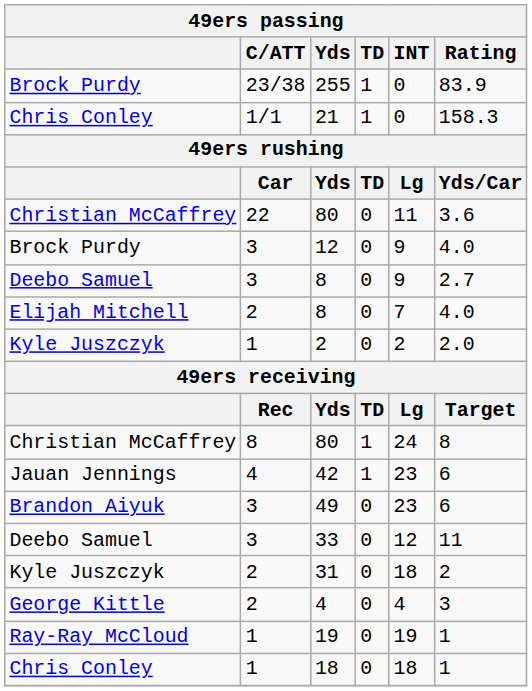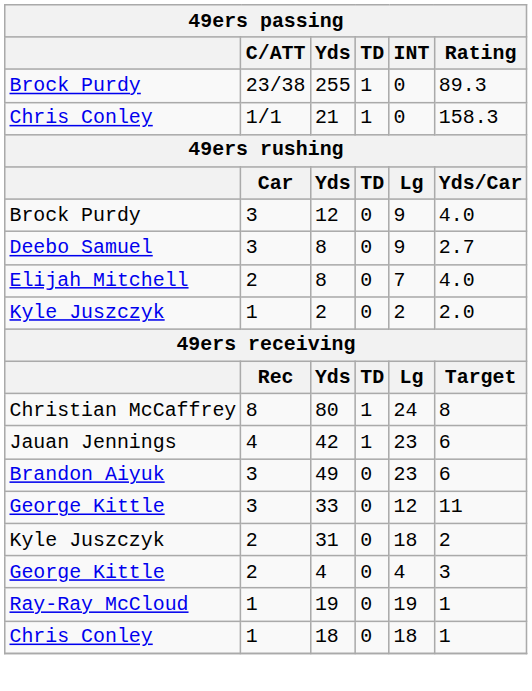(463, 86) 83.9 -> (463, 86) 89.3
- row: (258, 215)
(81, 540) Deebo Samuel -> (87, 507) George Kittle
